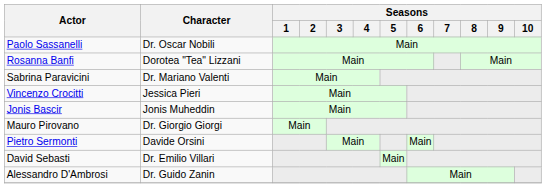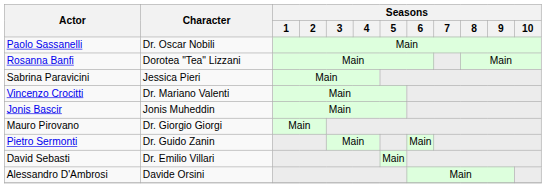(186, 77) Dr. Mariano Valenti -> (172, 77) Jessica Pieri
(172, 93) Jessica Pieri -> (186, 93) Dr. Mariano Valenti
(174, 142) Davide Orsini -> (179, 142) Dr. Guido Zanin
(179, 175) Dr. Guido Zanin -> (174, 175) Davide Orsini
